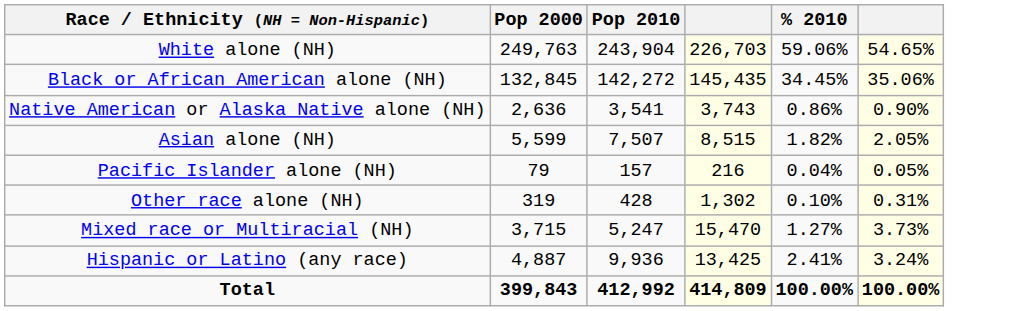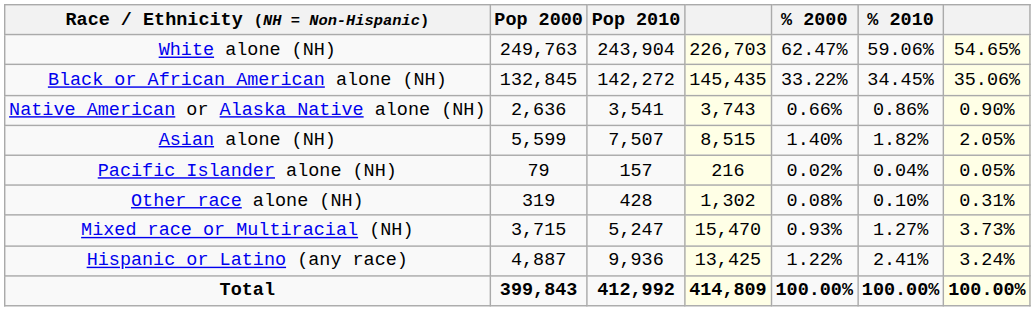+ column: (814, 20)
